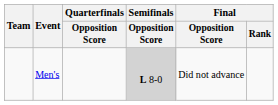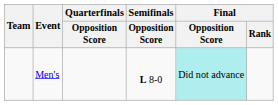(151, 80) lightgrey background -> (151, 80) no background
(211, 74) no background -> (211, 74) paleturquoise background
